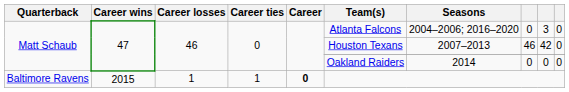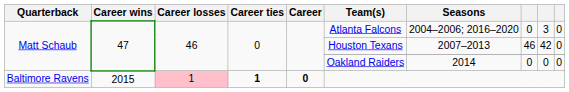(191, 79) no background -> (191, 79) pink background
(257, 79) normal -> (257, 79) bold
